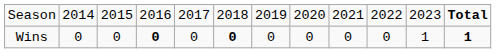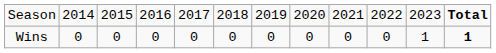(155, 37) bold -> (155, 37) normal
(232, 37) bold -> (232, 37) normal
